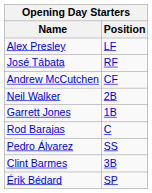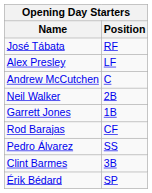rows swapped: (36, 46) <-> (36, 63)
(111, 79) CF -> (108, 79) C
(108, 130) C -> (111, 130) CF
